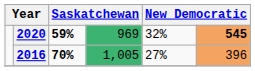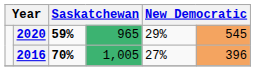(128, 35) 969 -> (128, 35) 965
(156, 35) 32% -> (156, 35) 29%
(236, 35) bold -> (236, 35) normal
